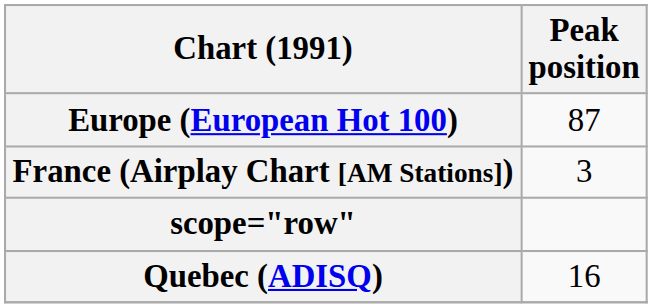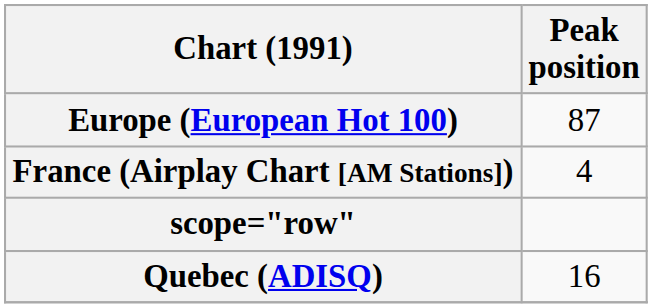(584, 171) 3 -> (584, 171) 4
